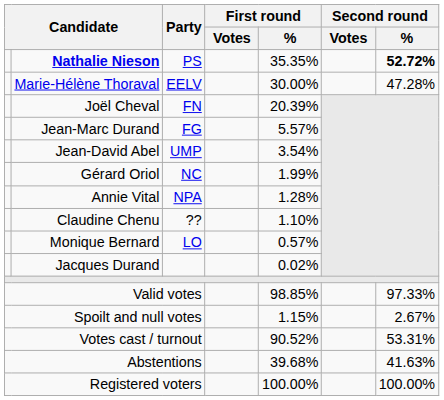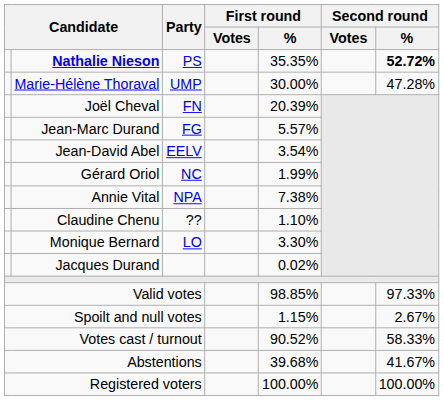(184, 84) EELV -> (186, 84) UMP
(186, 152) UMP -> (184, 152) EELV
(298, 197) 1.28% -> (298, 197) 7.38%
(298, 242) 0.57% -> (298, 242) 3.30%
(411, 339) 53.31% -> (411, 339) 58.33%
(411, 362) 41.63% -> (411, 362) 41.67%
